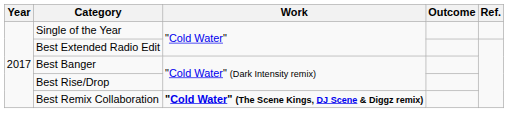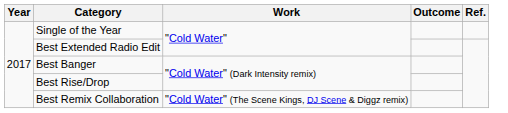(294, 99) bold -> (287, 99) normal
